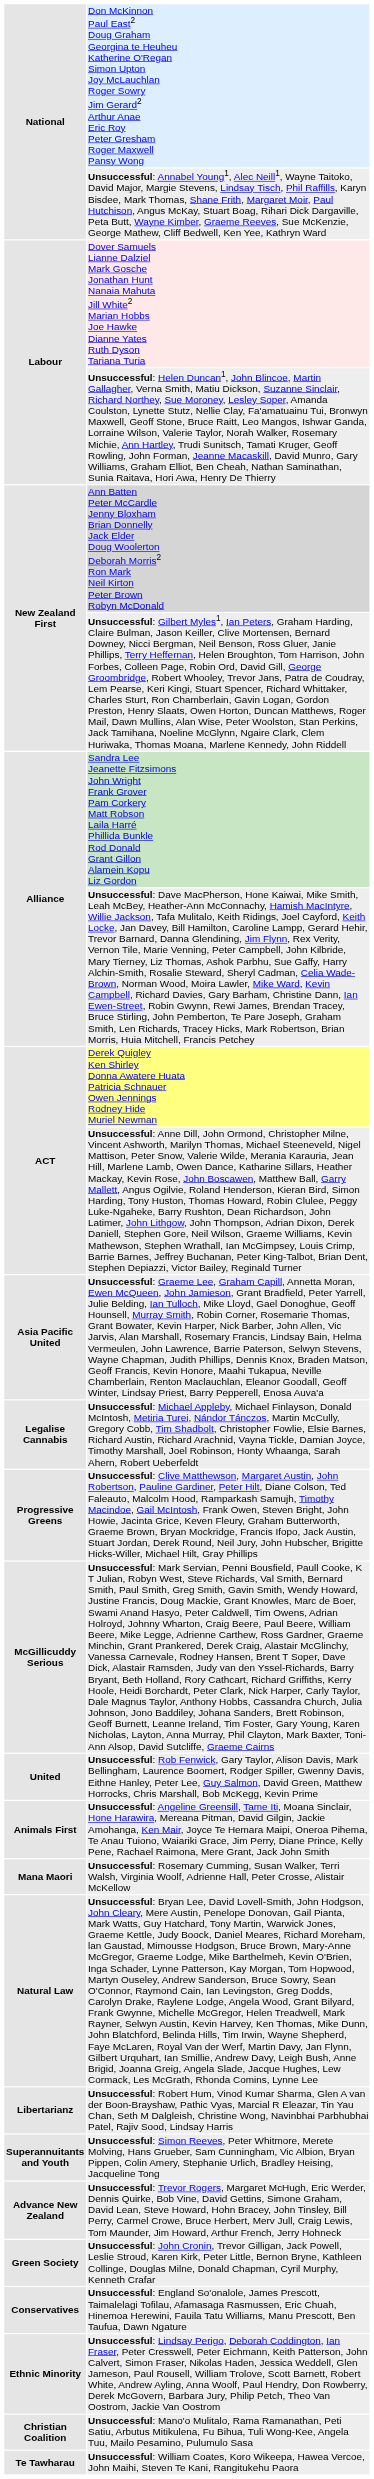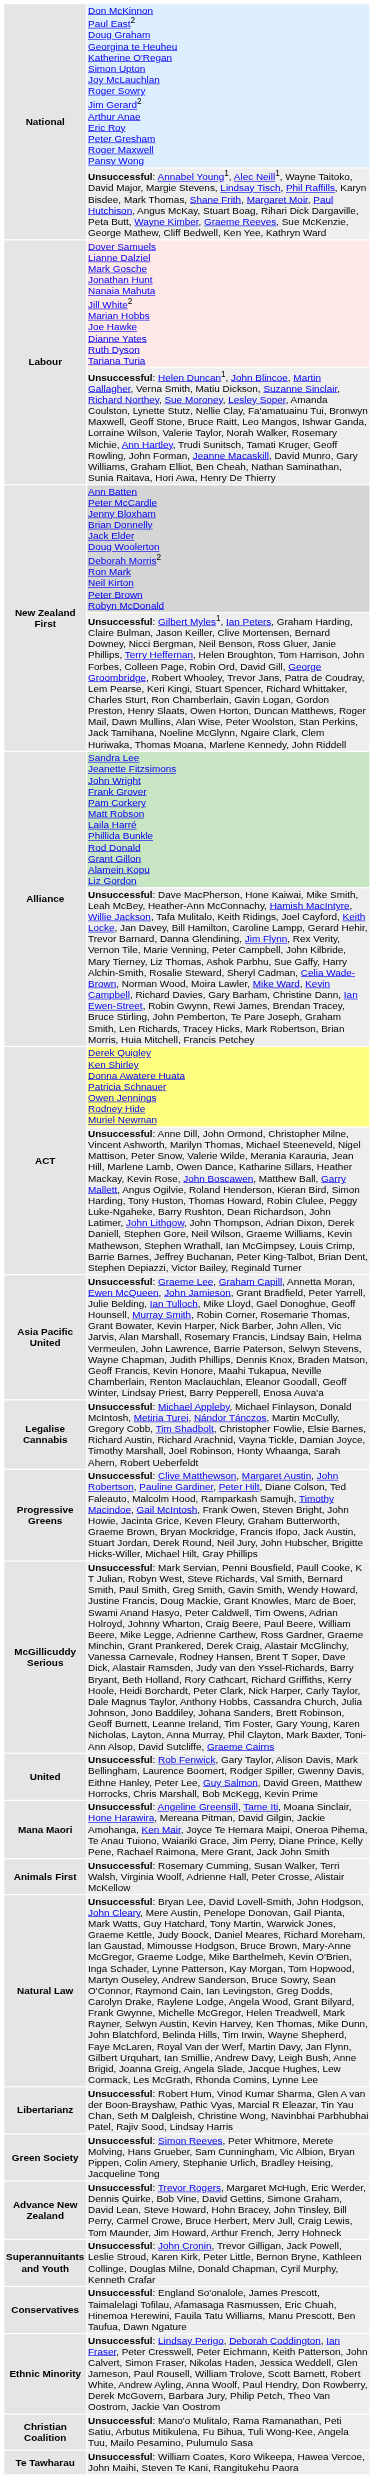(45, 1829) Animals First -> (45, 1829) Mana Maori
(45, 1877) Mana Maori -> (45, 1877) Animals First
(45, 2157) Superannuitants and Youth -> (45, 2157) Green Society
(45, 2263) Green Society -> (45, 2263) Superannuitants and Youth
